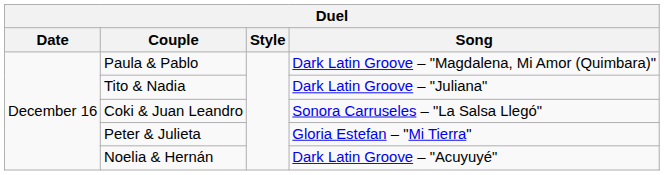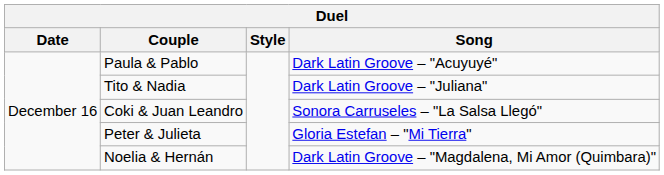(474, 63) Dark Latin Groove – "Magdalena, Mi Amor (Quimbara)" -> (395, 63) Dark Latin Groove – "Acuyuyé"
(395, 157) Dark Latin Groove – "Acuyuyé" -> (474, 157) Dark Latin Groove – "Magdalena, Mi Amor (Quimbara)"
